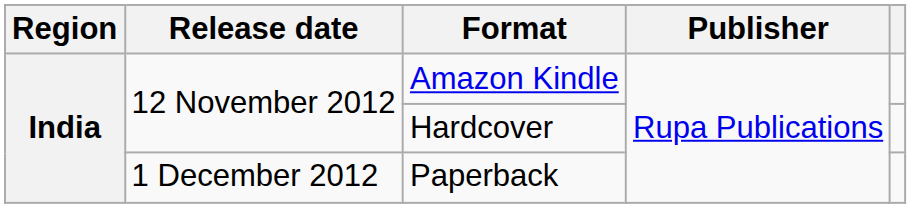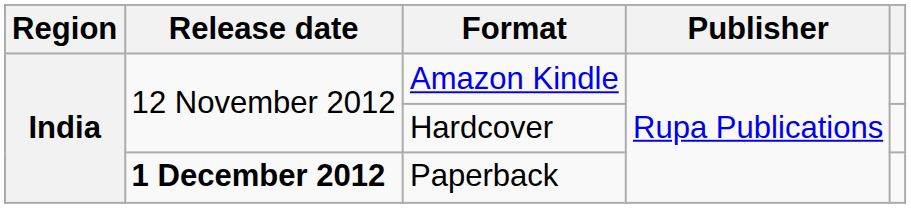(255, 176) normal -> (258, 176) bold
